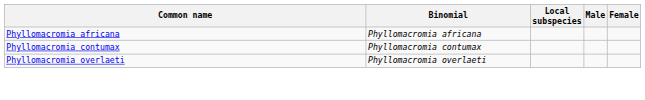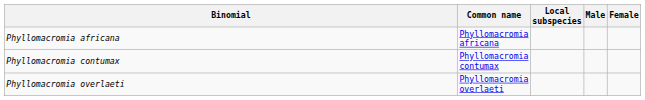columns swapped: (185, 16) <-> (448, 16)
